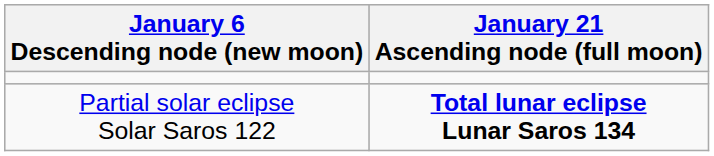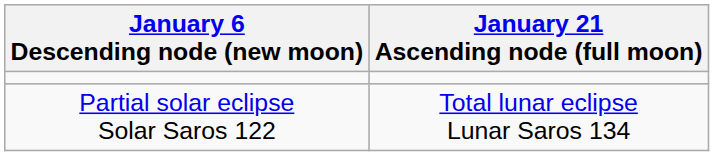(539, 116) bold -> (539, 116) normal
